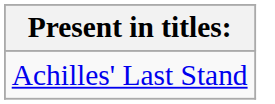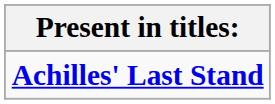(130, 74) normal -> (138, 74) bold
